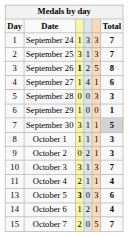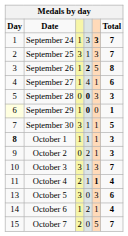(96, 40) normal -> (96, 40) bold
(80, 68) bold -> (80, 68) normal
(88, 68) normal -> (88, 68) bold
(88, 96) normal -> (88, 96) bold
(15, 111) no background -> (15, 111) lightyellow background
(88, 111) normal -> (88, 111) bold
(112, 125) lightgrey background -> (112, 125) no background
(15, 139) normal -> (15, 139) bold
(96, 181) normal -> (96, 181) bold
(80, 195) bold -> (80, 195) normal
